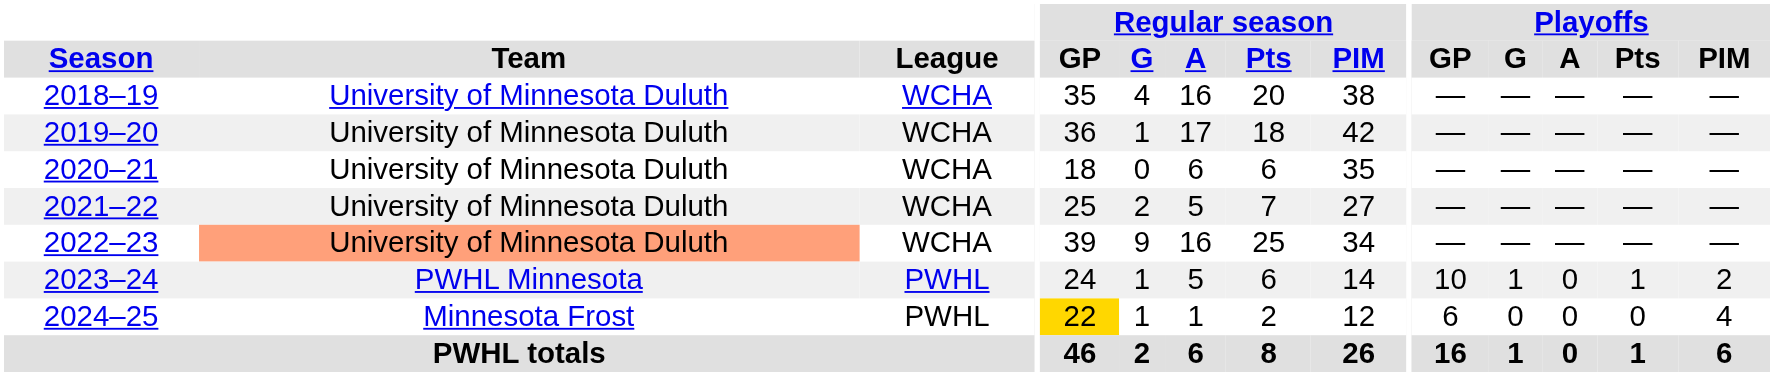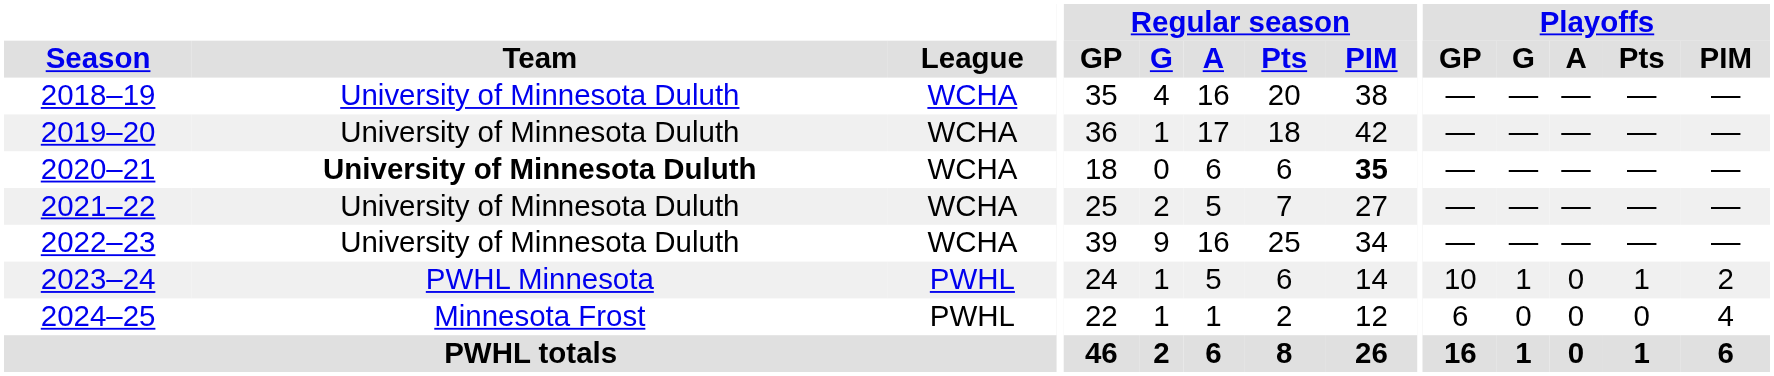(529, 169) normal -> (540, 169) bold
(1359, 169) normal -> (1371, 169) bold
(529, 242) lightsalmon background -> (540, 242) no background
(1080, 316) gold background -> (1101, 316) no background
